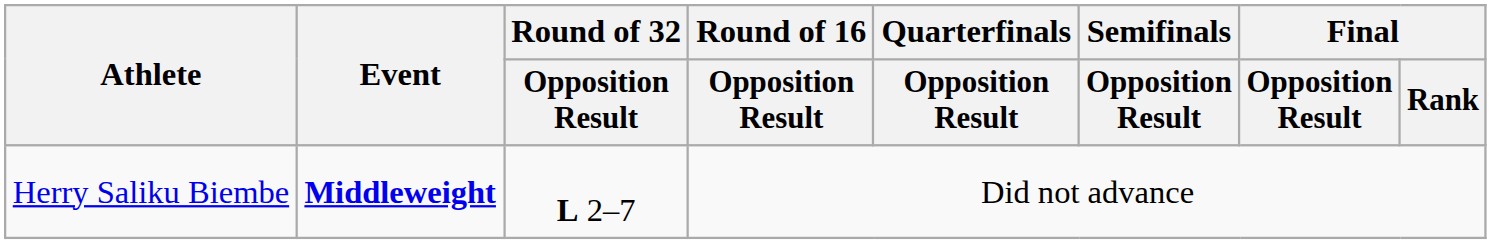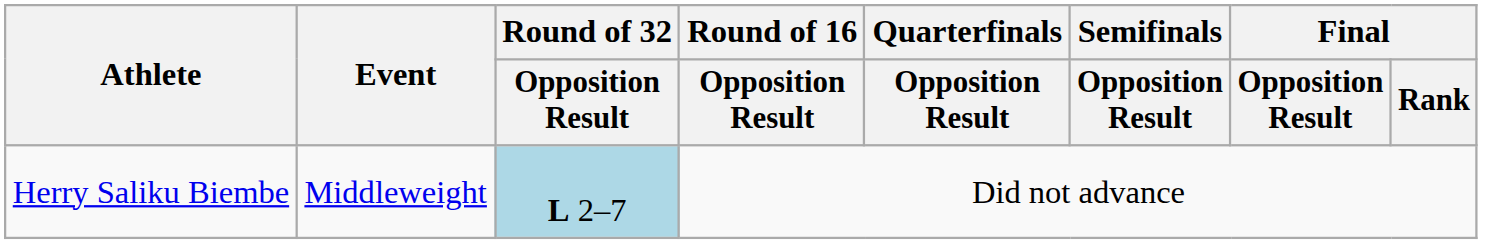(400, 191) bold -> (396, 191) normal
(596, 210) no background -> (587, 210) lightblue background
